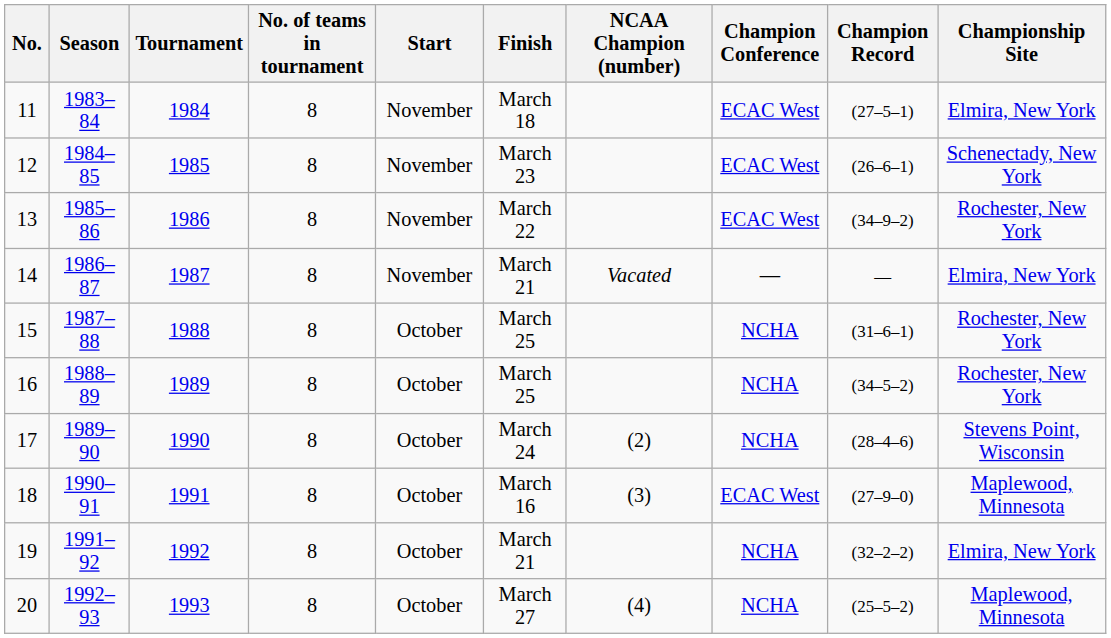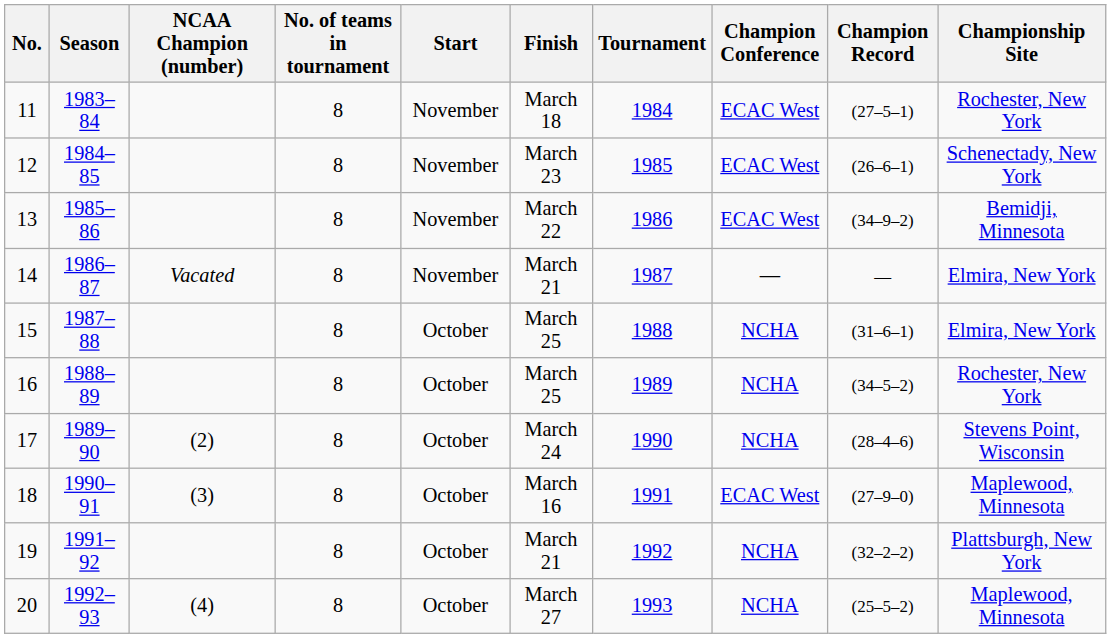columns swapped: (189, 43) <-> (639, 43)
(1022, 109) Elmira, New York -> (1022, 109) Rochester, New York
(1022, 220) Rochester, New York -> (1022, 220) Bemidji, Minnesota
(1022, 330) Rochester, New York -> (1022, 330) Elmira, New York
(1022, 550) Elmira, New York -> (1022, 550) Plattsburgh, New York
